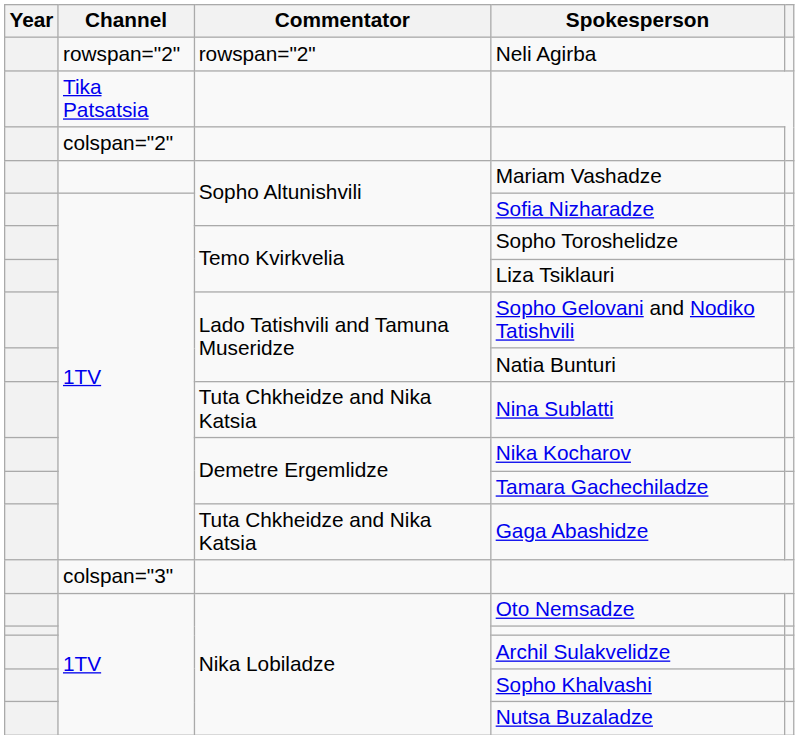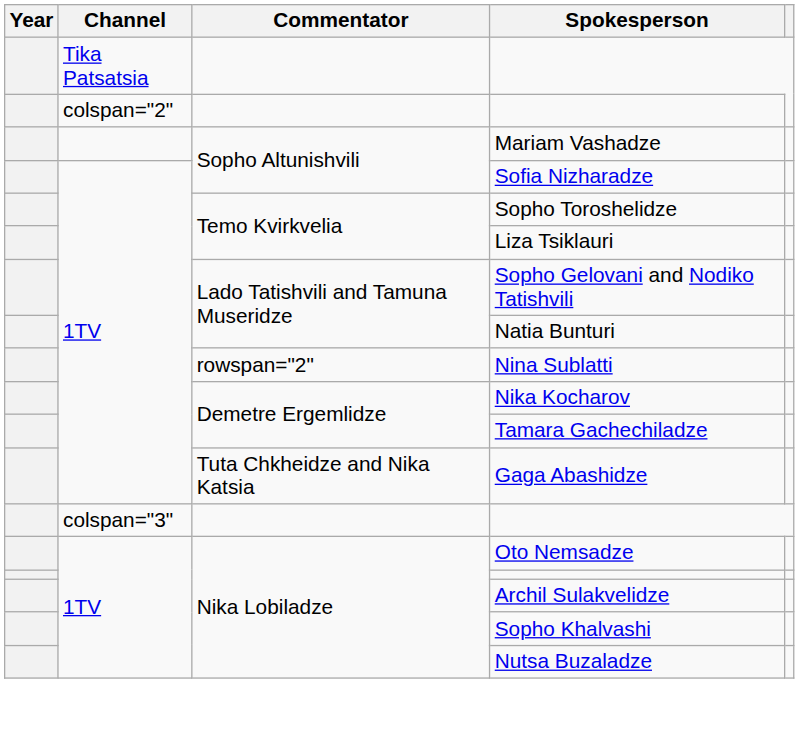- row: (122, 53)
(315, 409) Tuta Chkheidze and Nika Katsia -> (255, 364) rowspan="2"
